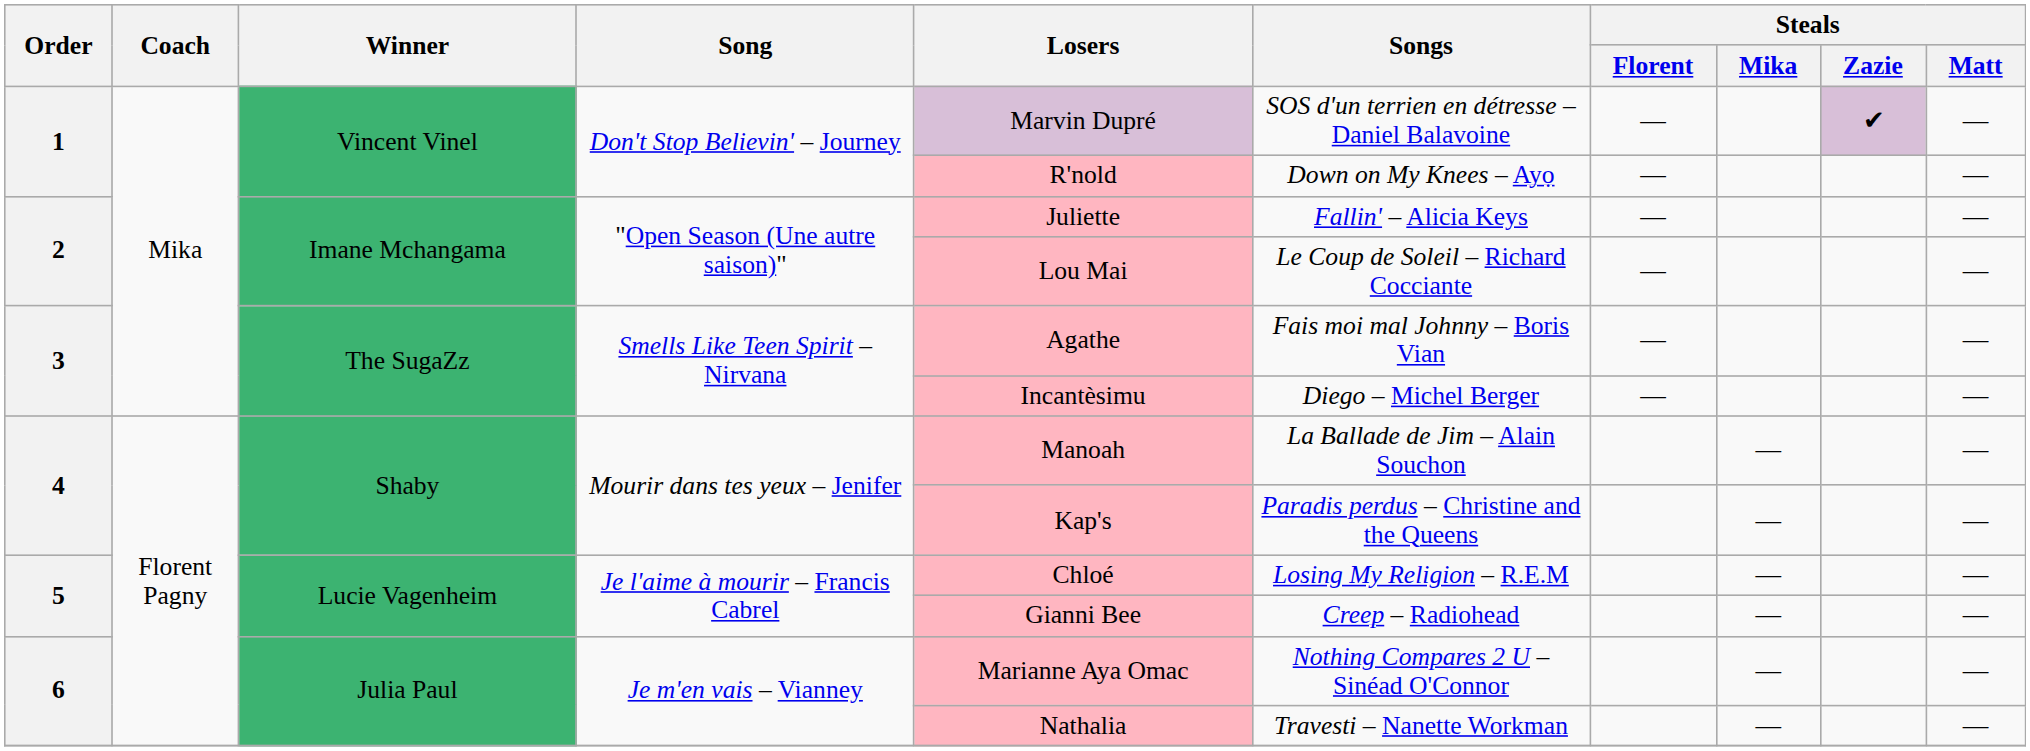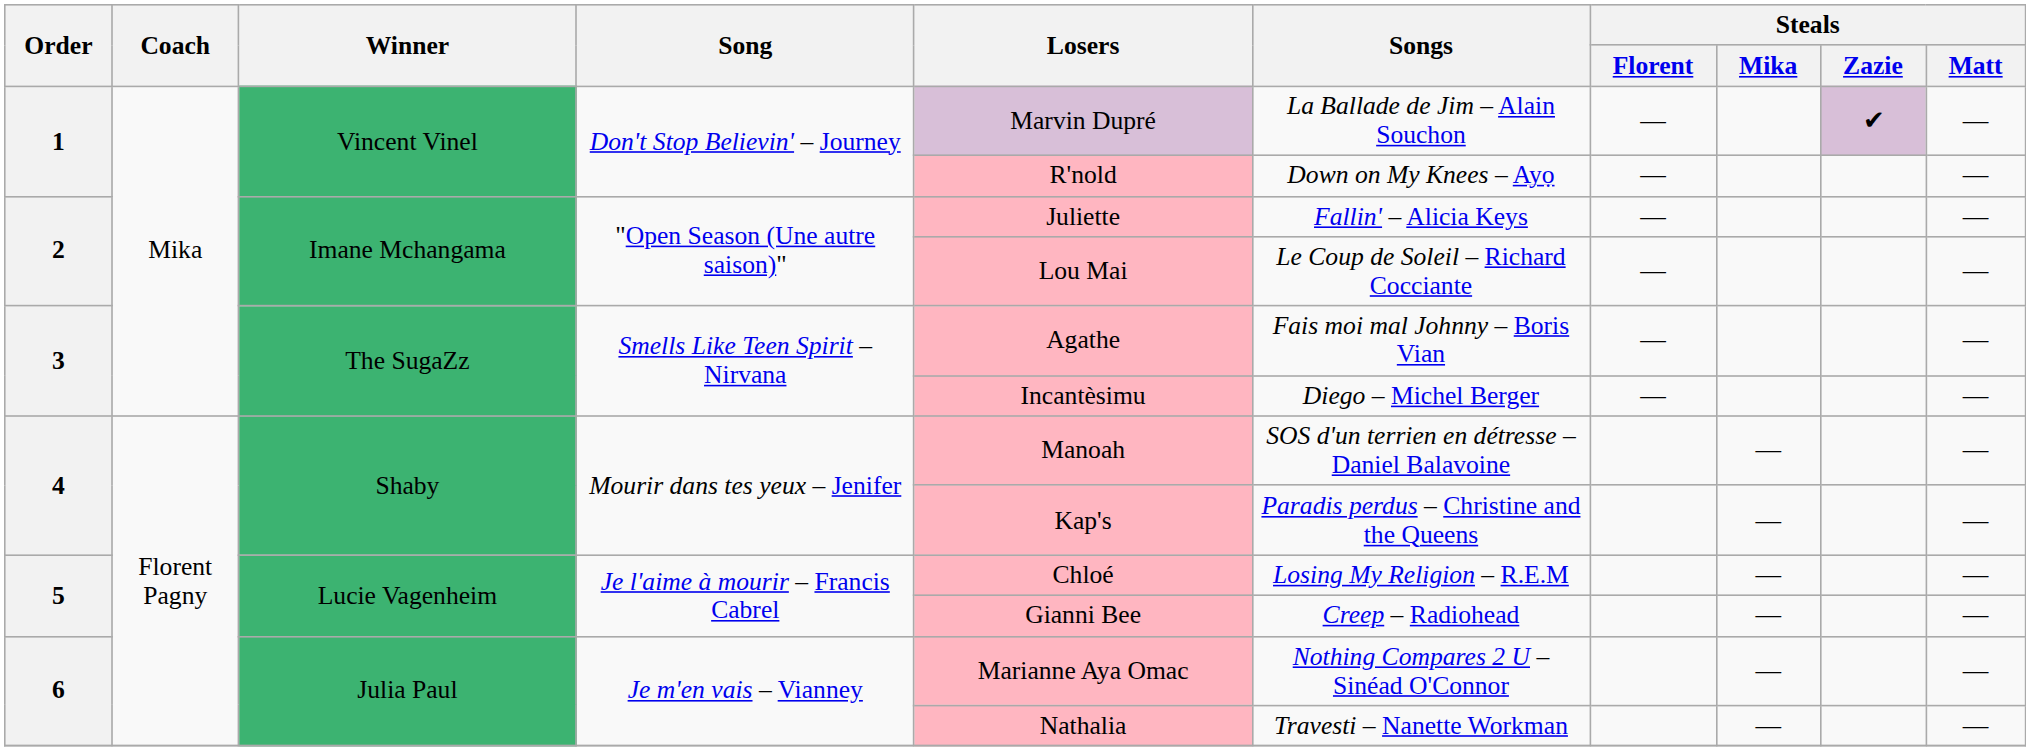(1421, 120) SOS d'un terrien en détresse – Daniel Balavoine -> (1421, 120) La Ballade de Jim – Alain Souchon
(1421, 450) La Ballade de Jim – Alain Souchon -> (1421, 450) SOS d'un terrien en détresse – Daniel Balavoine
